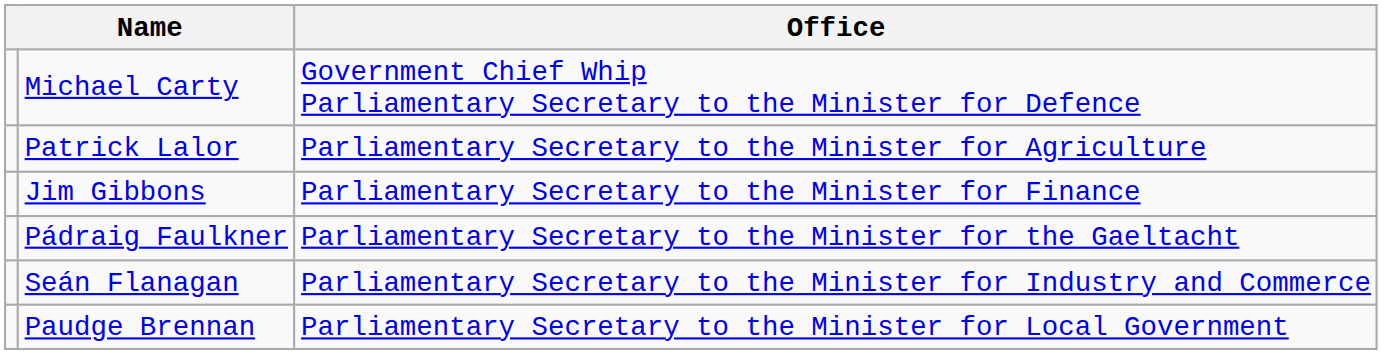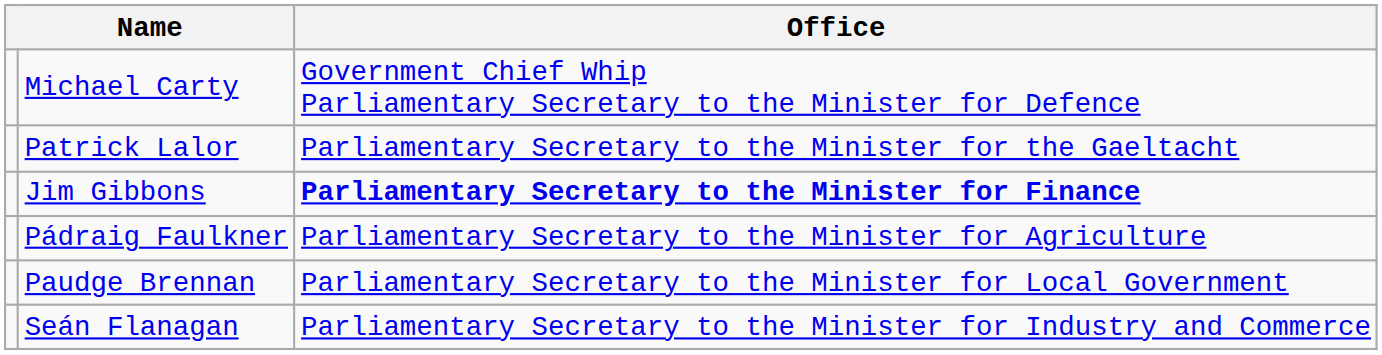(754, 148) Parliamentary Secretary to the Minister for Agriculture -> (770, 148) Parliamentary Secretary to the Minister for the Gaeltacht
(721, 193) normal -> (721, 193) bold
(770, 238) Parliamentary Secretary to the Minister for the Gaeltacht -> (754, 238) Parliamentary Secretary to the Minister for Agriculture
rows swapped: (132, 283) <-> (140, 327)
